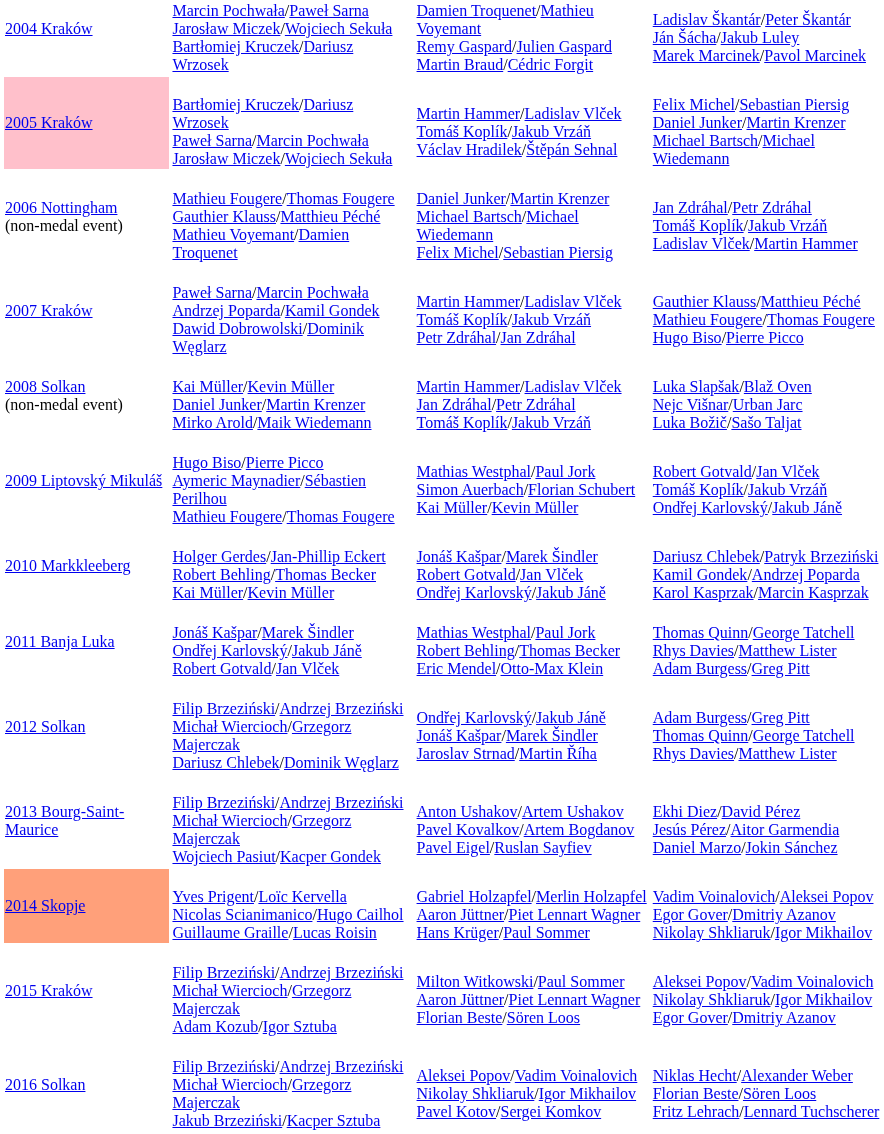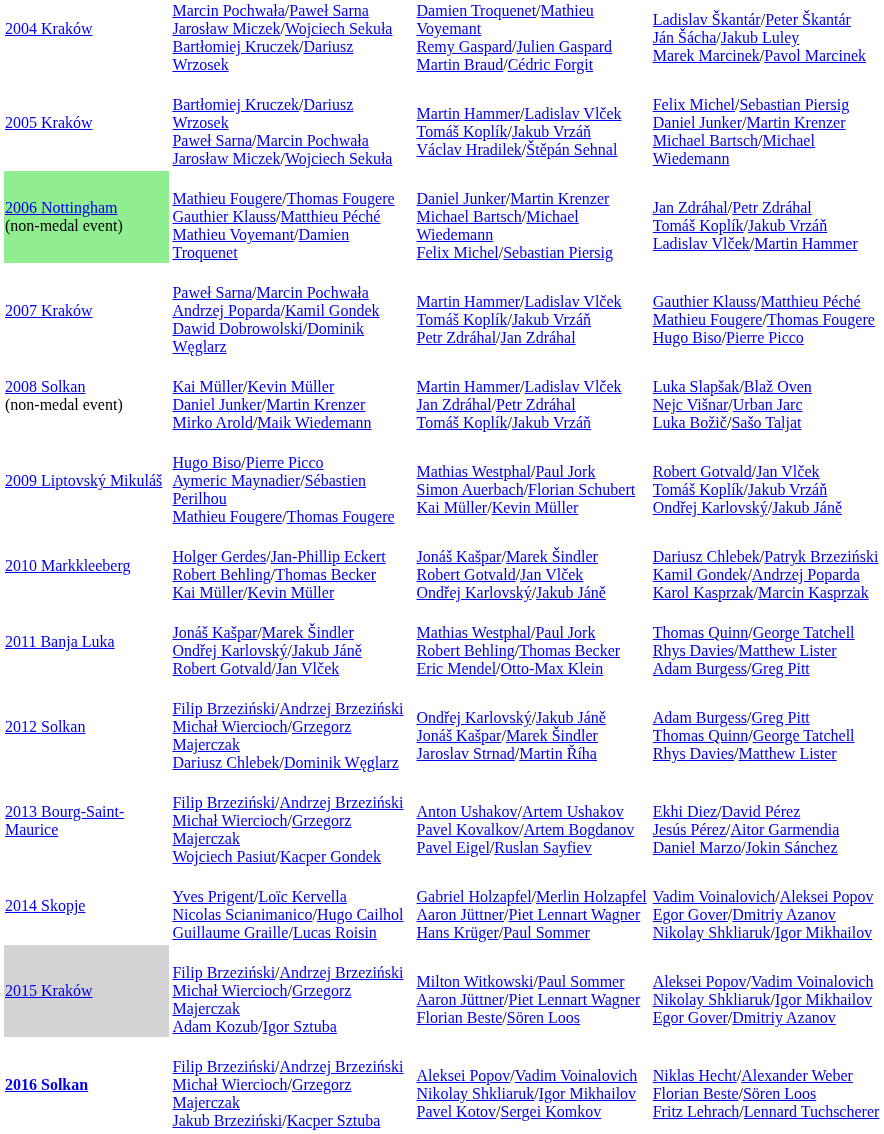(49, 122) pink background -> (49, 122) no background
(64, 216) no background -> (64, 216) lightgreen background
(45, 906) lightsalmon background -> (45, 906) no background
(49, 990) no background -> (49, 990) lightgrey background
(45, 1084) normal -> (47, 1084) bold
